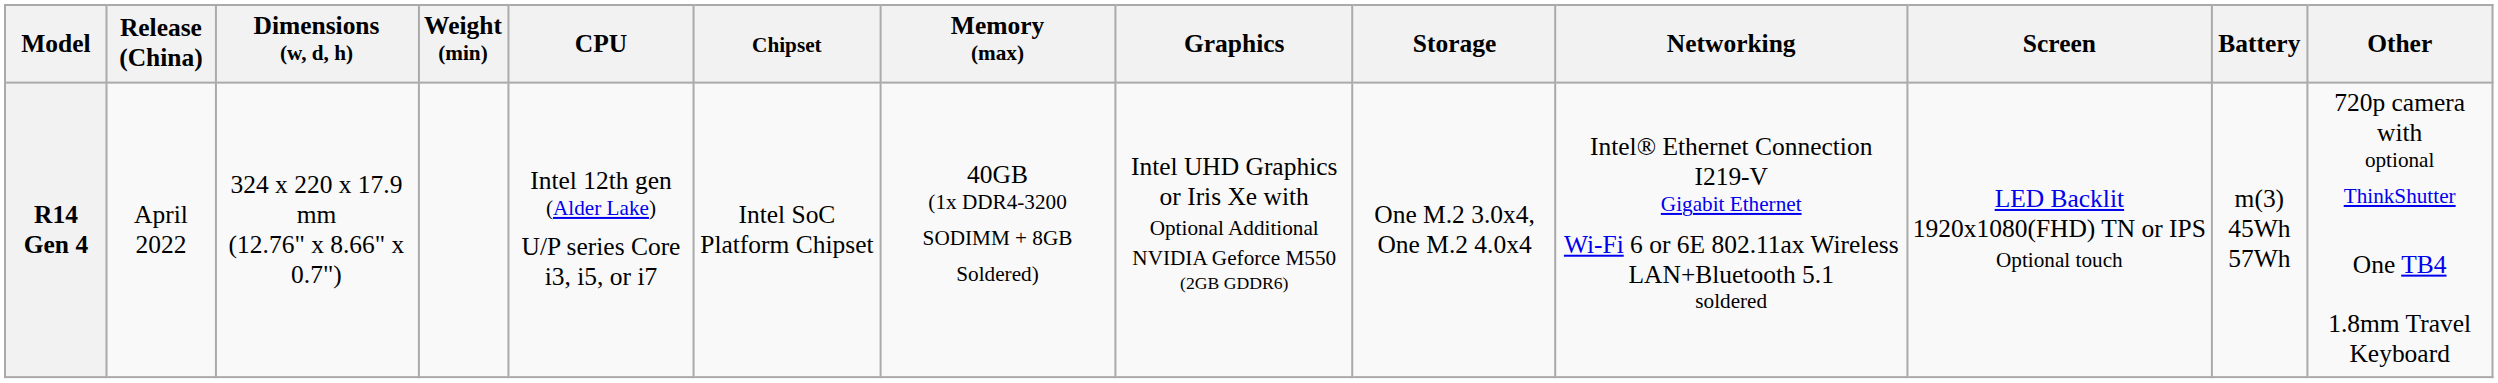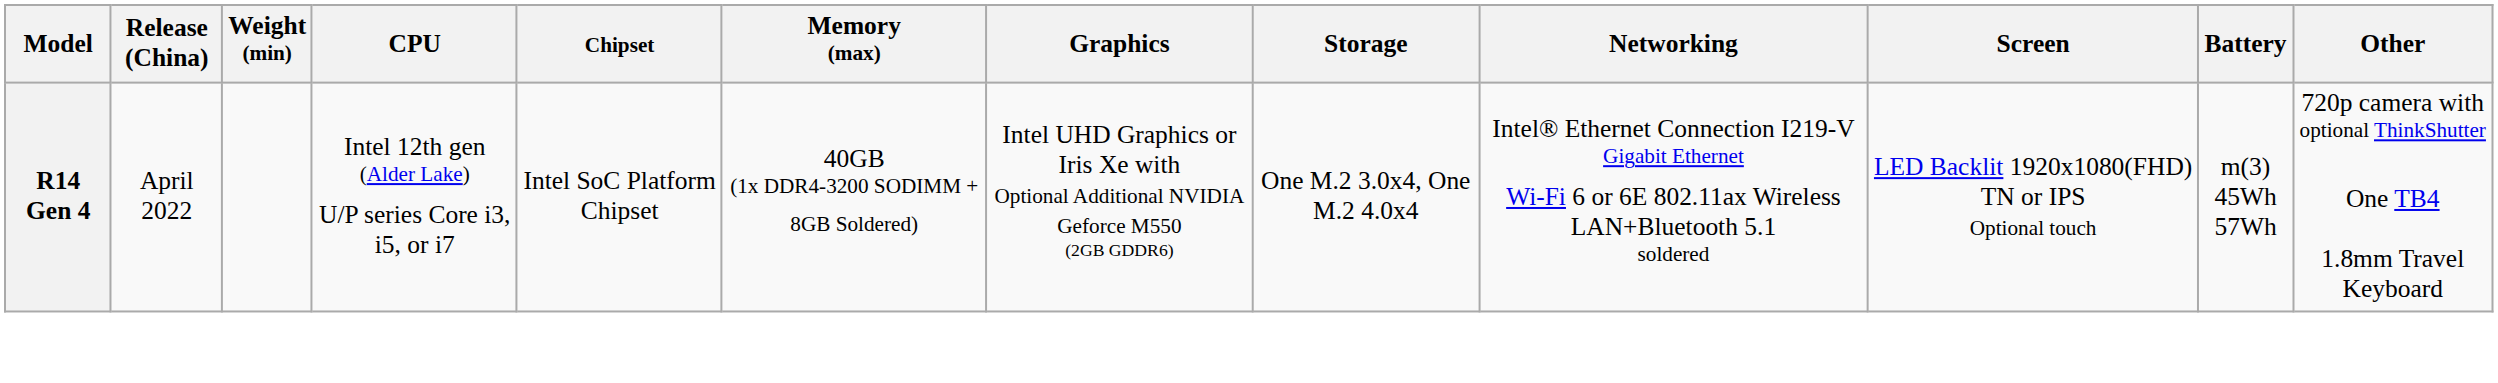- column: (316, 37)
